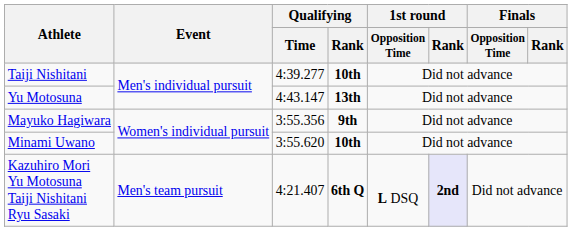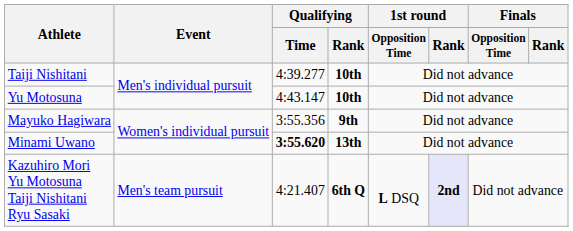(348, 97) 13th -> (348, 97) 10th
(300, 143) normal -> (300, 143) bold
(348, 143) 10th -> (348, 143) 13th
